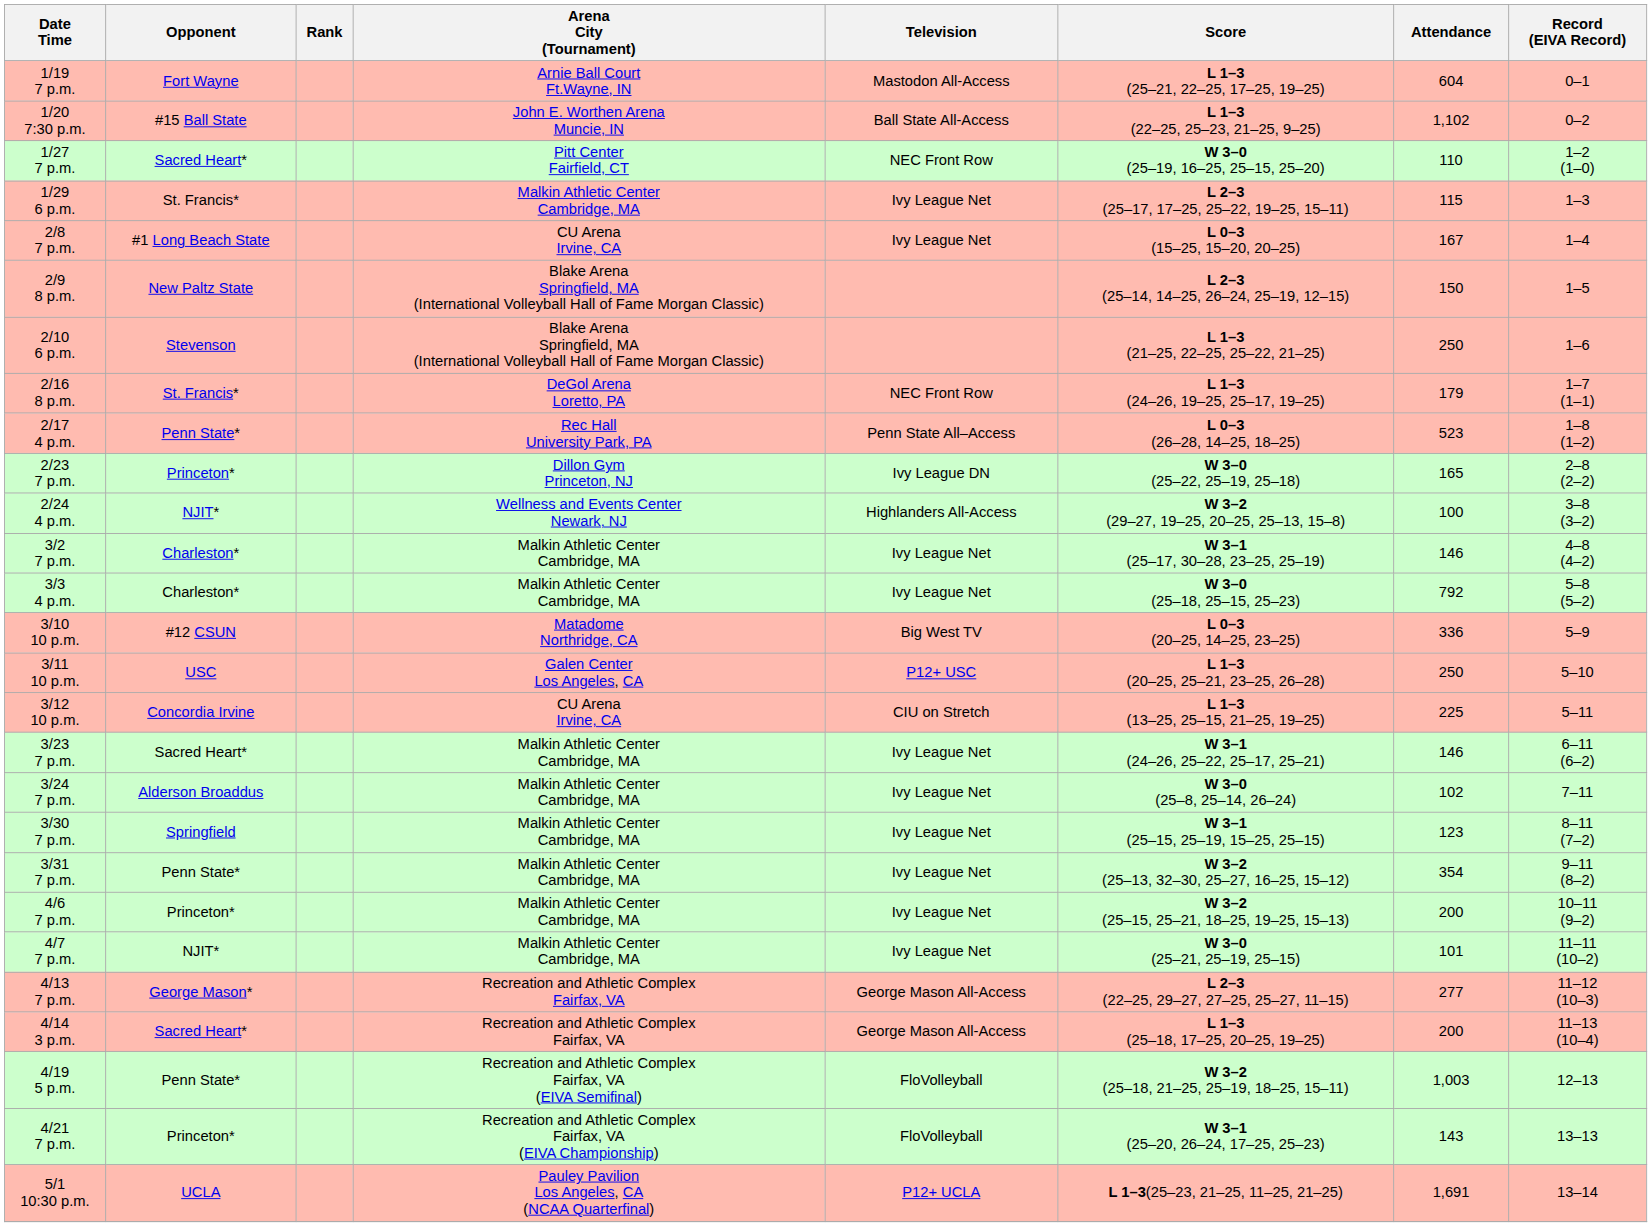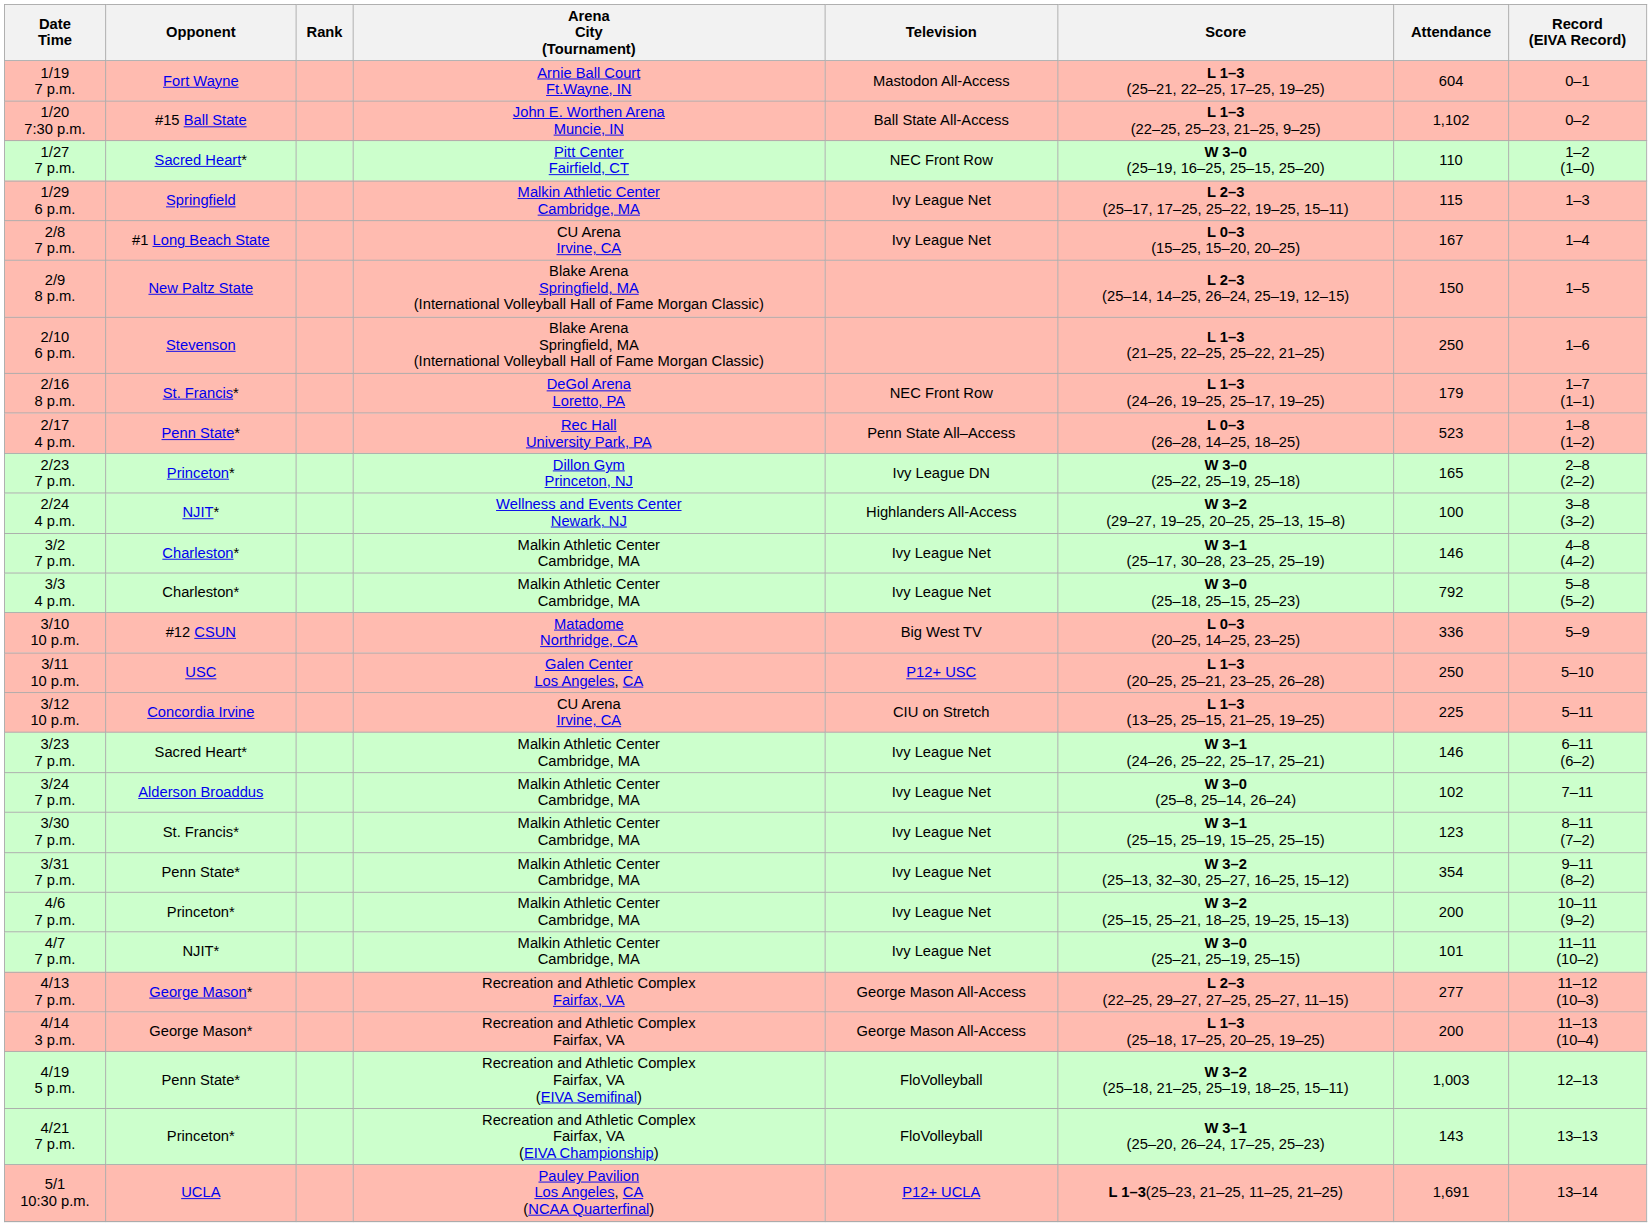(201, 200) St. Francis* -> (201, 200) Springfield
(201, 832) Springfield -> (201, 832) St. Francis*
(201, 1031) Sacred Heart* -> (201, 1031) George Mason*
